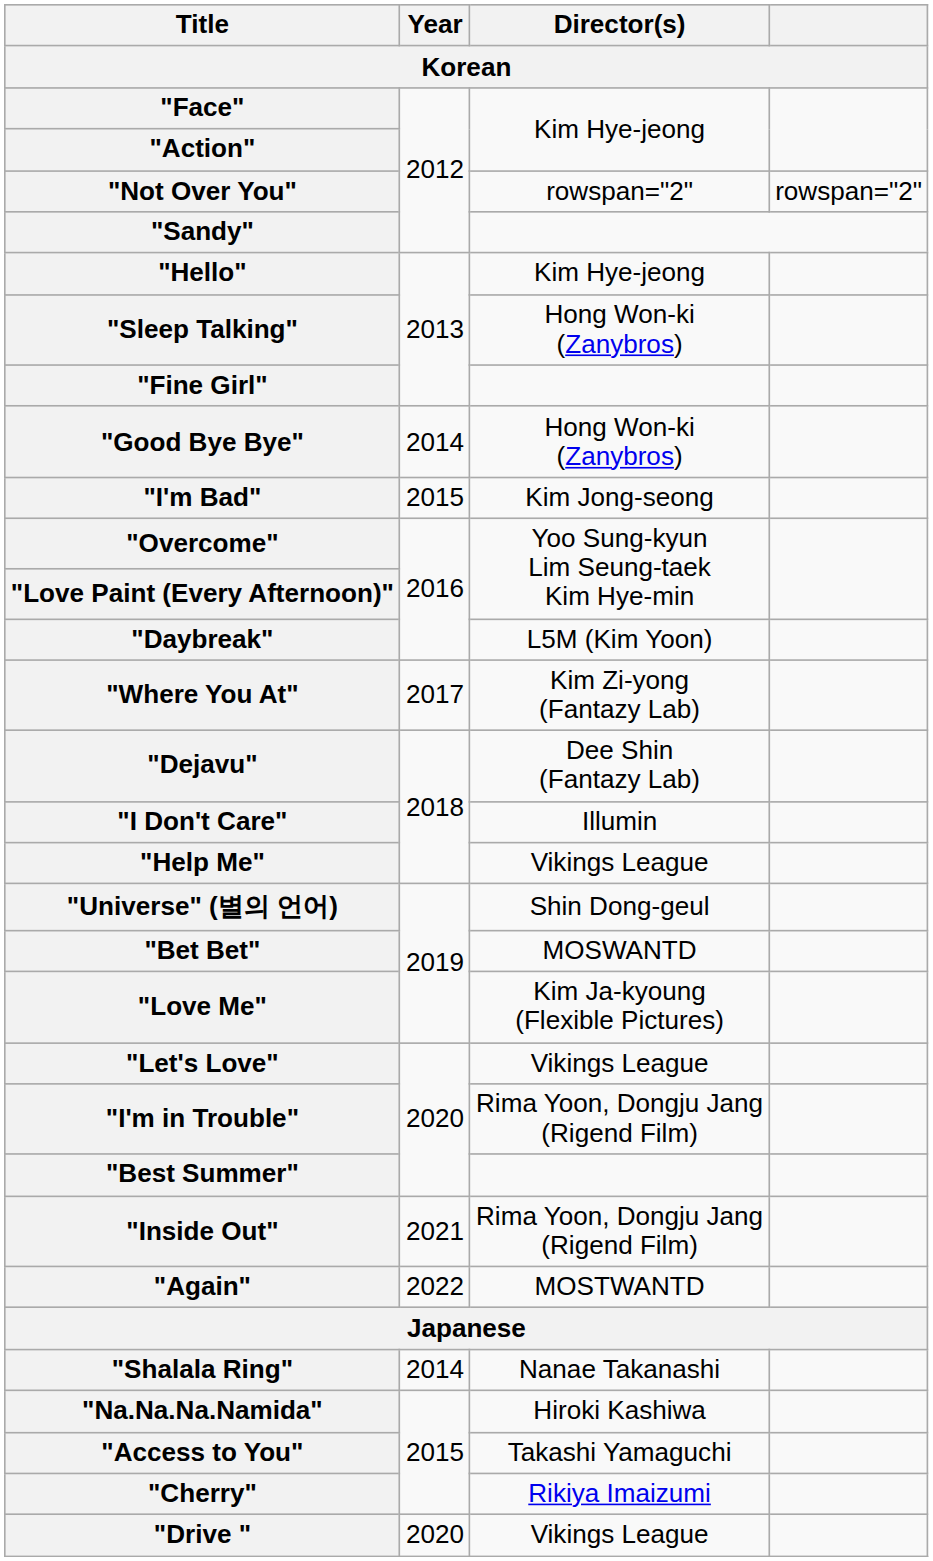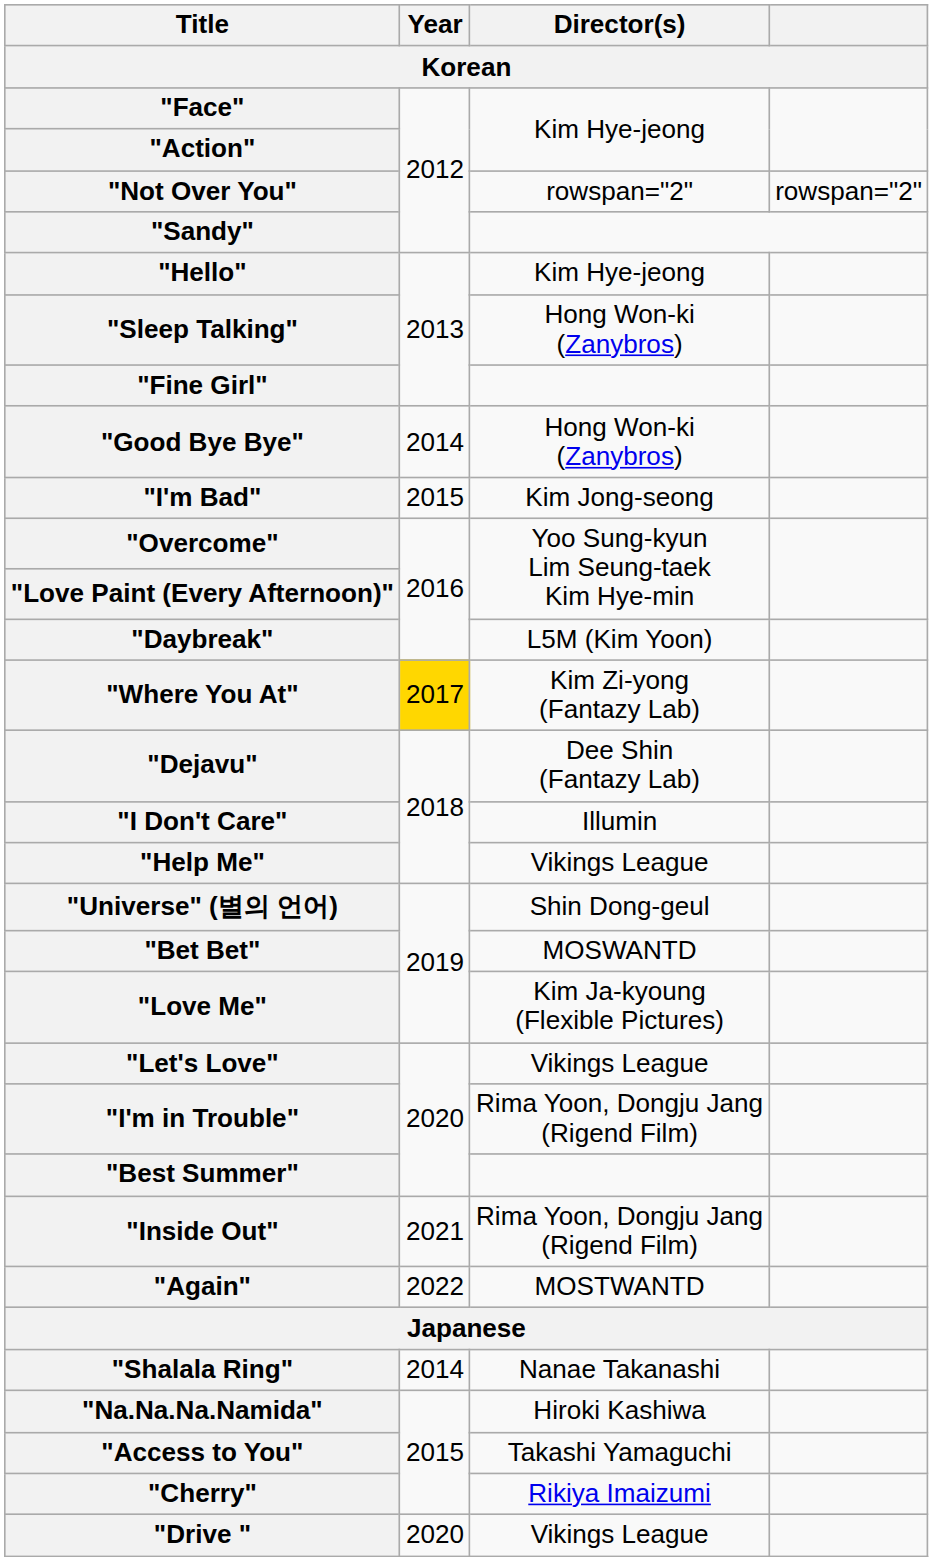(435, 694) no background -> (435, 694) gold background
